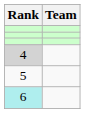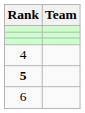(23, 55) lightgrey background -> (23, 55) no background
(23, 76) normal -> (23, 76) bold
(23, 97) paleturquoise background -> (23, 97) no background
